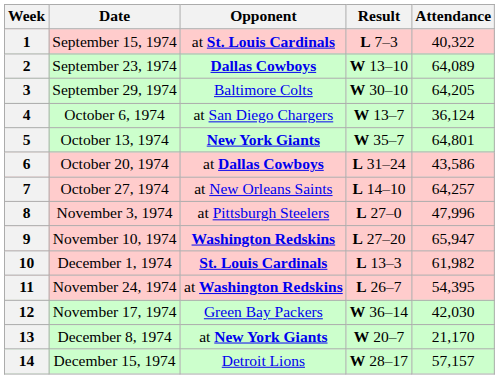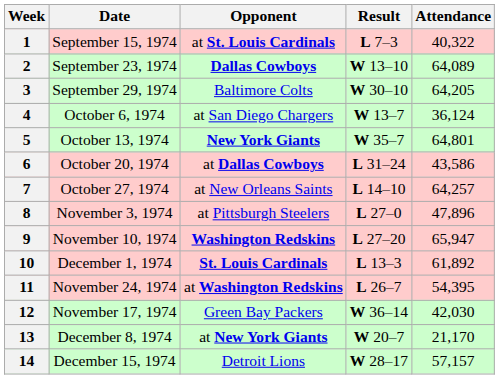(453, 213) 47,996 -> (453, 213) 47,896
(453, 262) 61,982 -> (453, 262) 61,892
